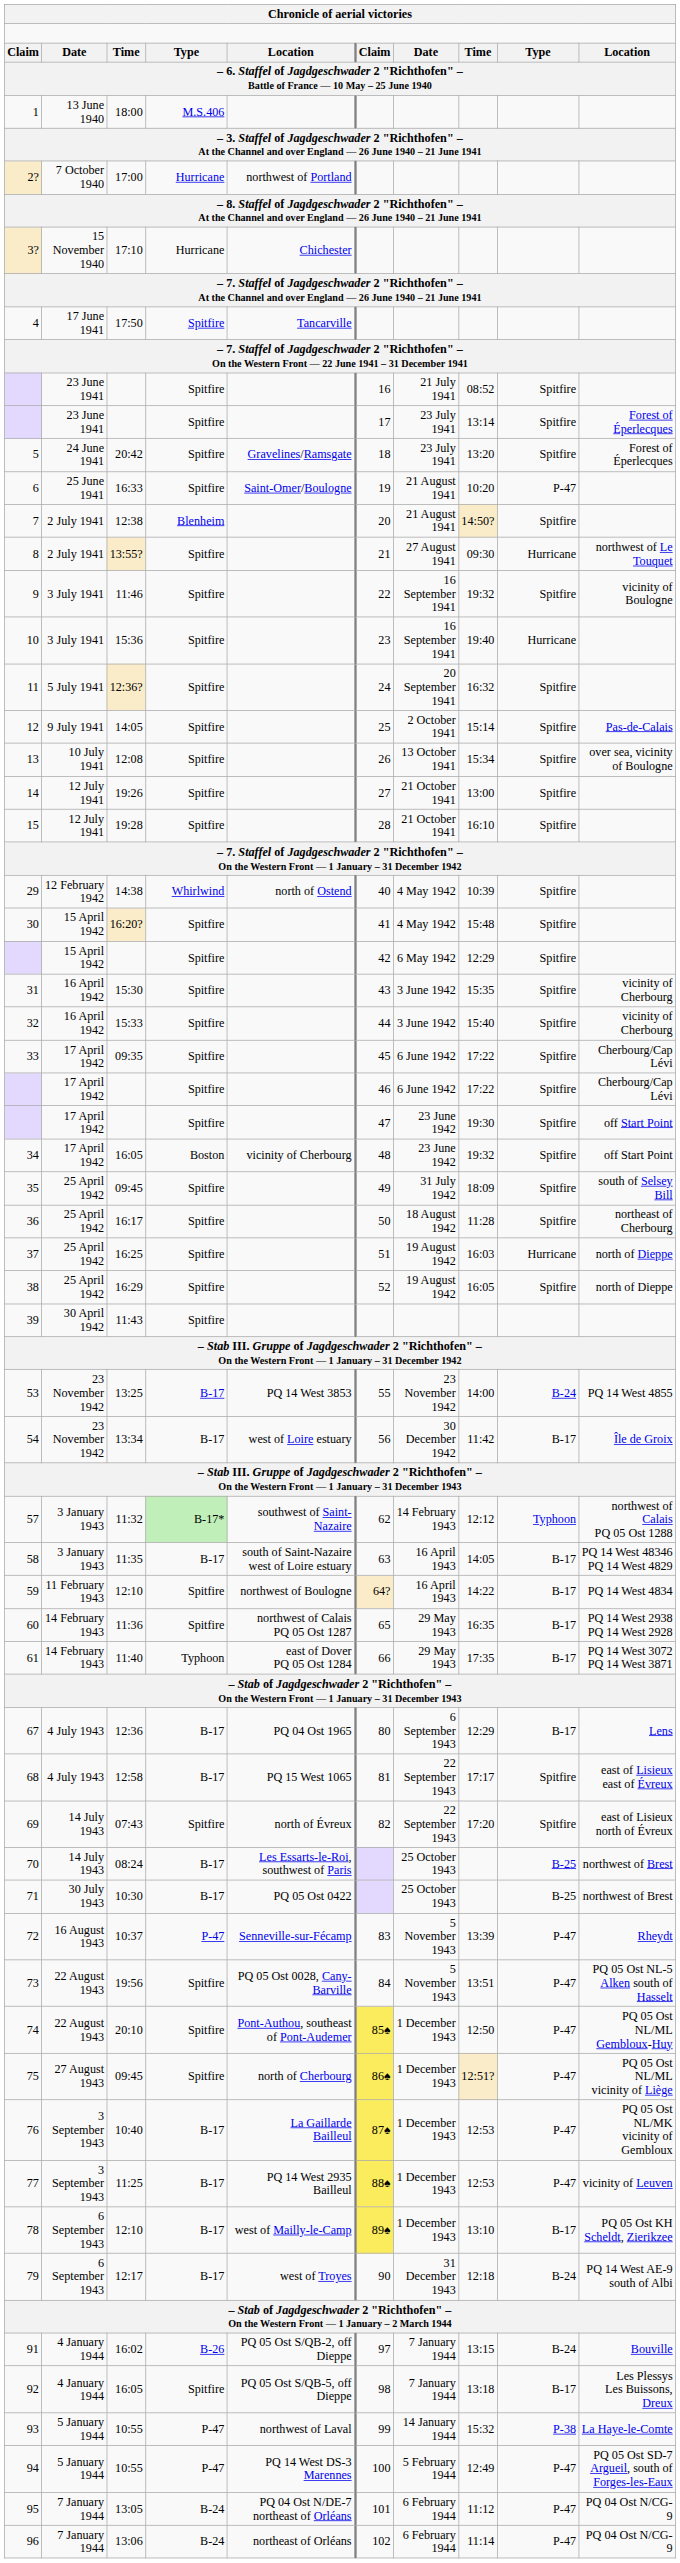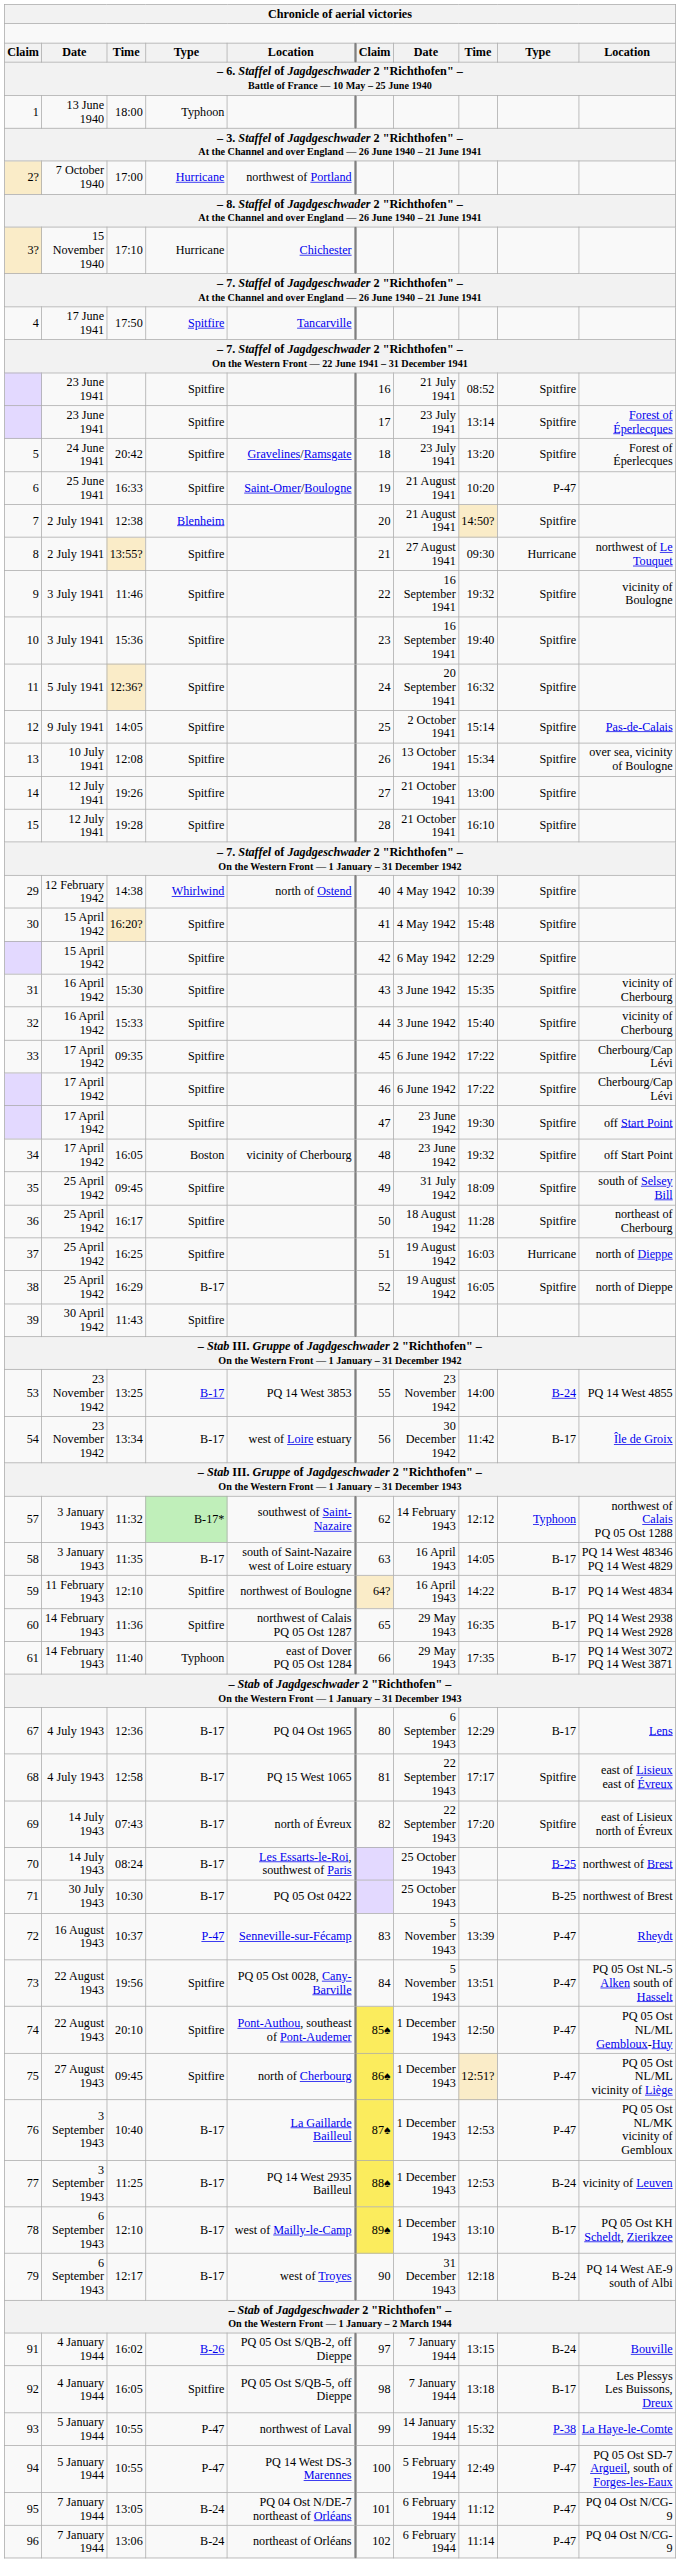(203, 111) M.S.406 -> (203, 111) Typhoon
(552, 640) Hurricane -> (558, 640) Spitfire
(206, 1287) Spitfire -> (212, 1287) B-17
(206, 1824) Spitfire -> (212, 1824) B-17
(565, 2183) P-47 -> (564, 2183) B-24
